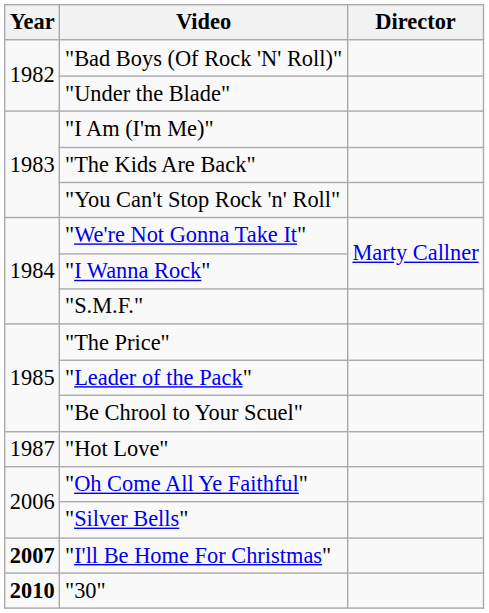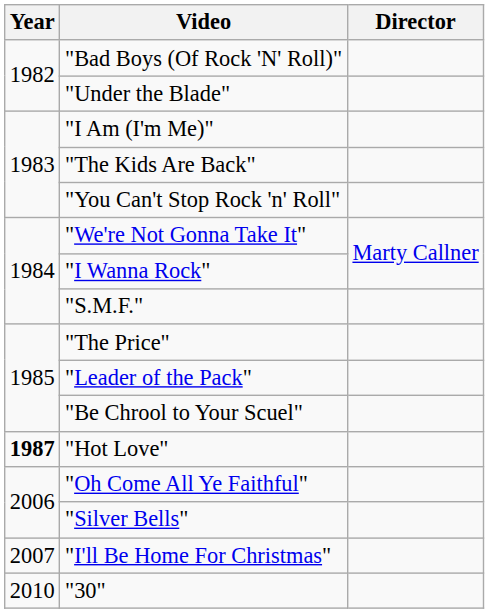(32, 448) normal -> (32, 448) bold
(32, 555) bold -> (32, 555) normal
(32, 590) bold -> (32, 590) normal
